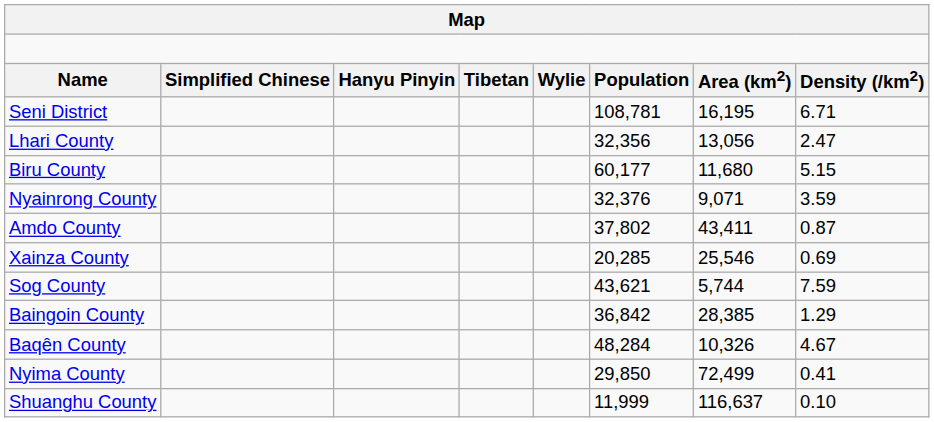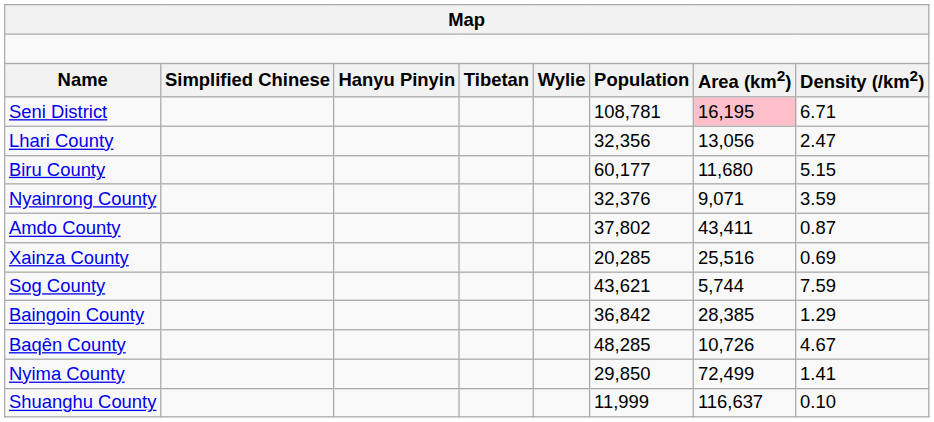(726, 112) no background -> (726, 112) pink background
(726, 257) 25,546 -> (726, 257) 25,516
(622, 345) 48,284 -> (622, 345) 48,285
(726, 345) 10,326 -> (726, 345) 10,726
(818, 374) 0.41 -> (818, 374) 1.41
